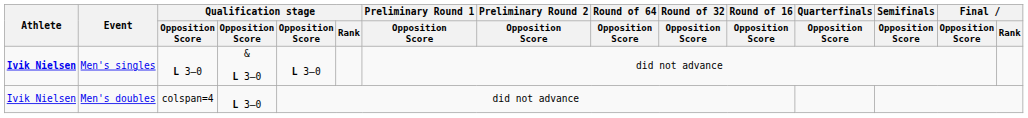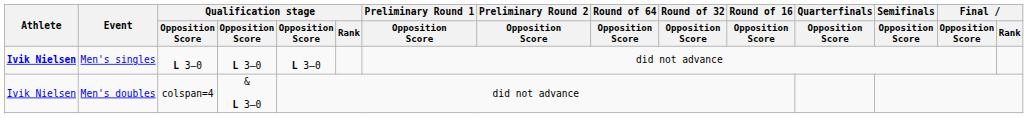(247, 66) & L 3–0 -> (247, 66) L 3–0
(247, 105) L 3–0 -> (247, 93) & L 3–0
